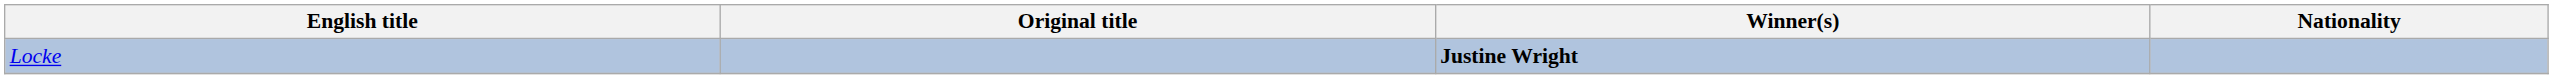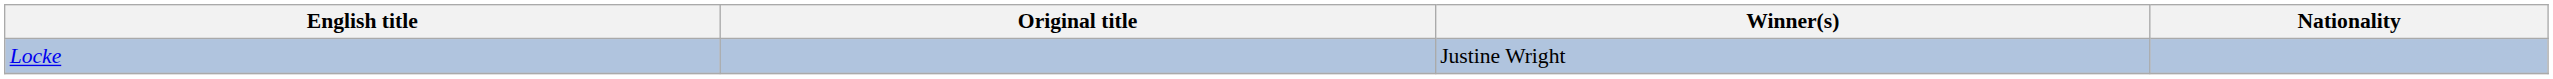(1509, 55) bold -> (1503, 55) normal
